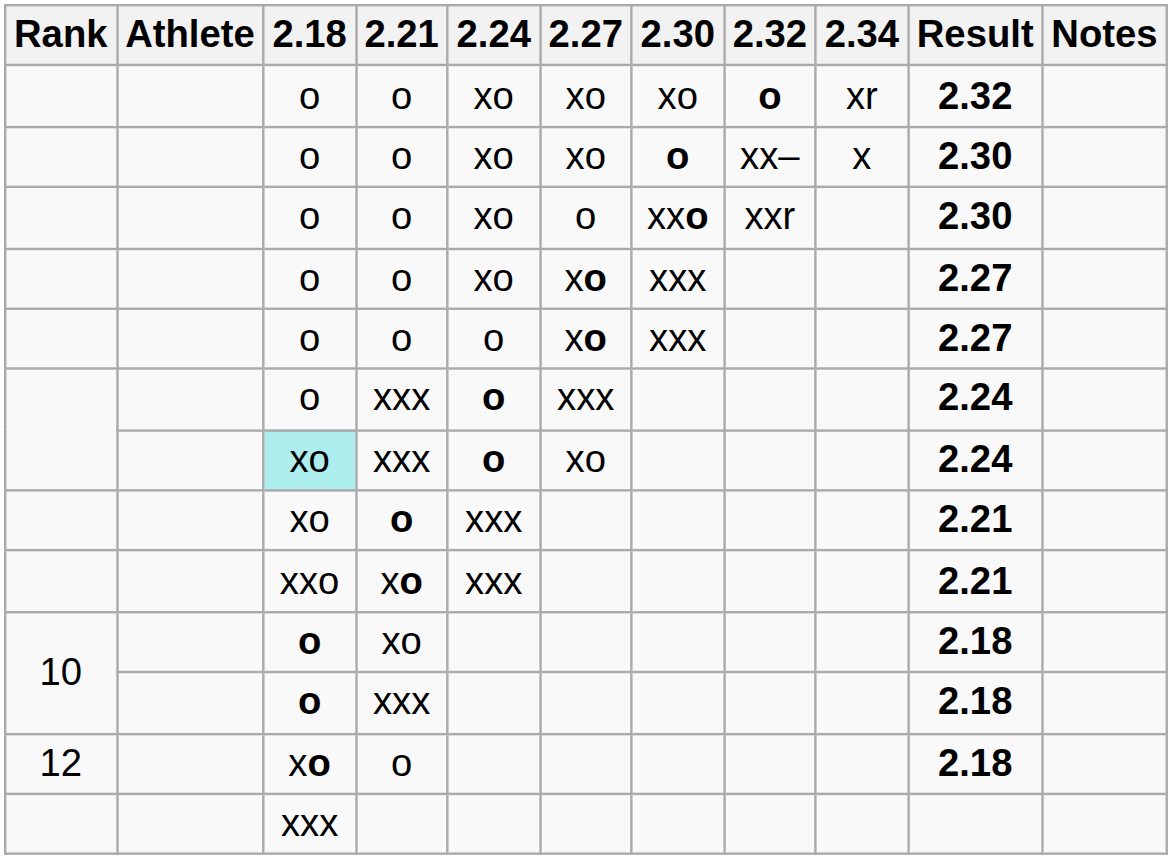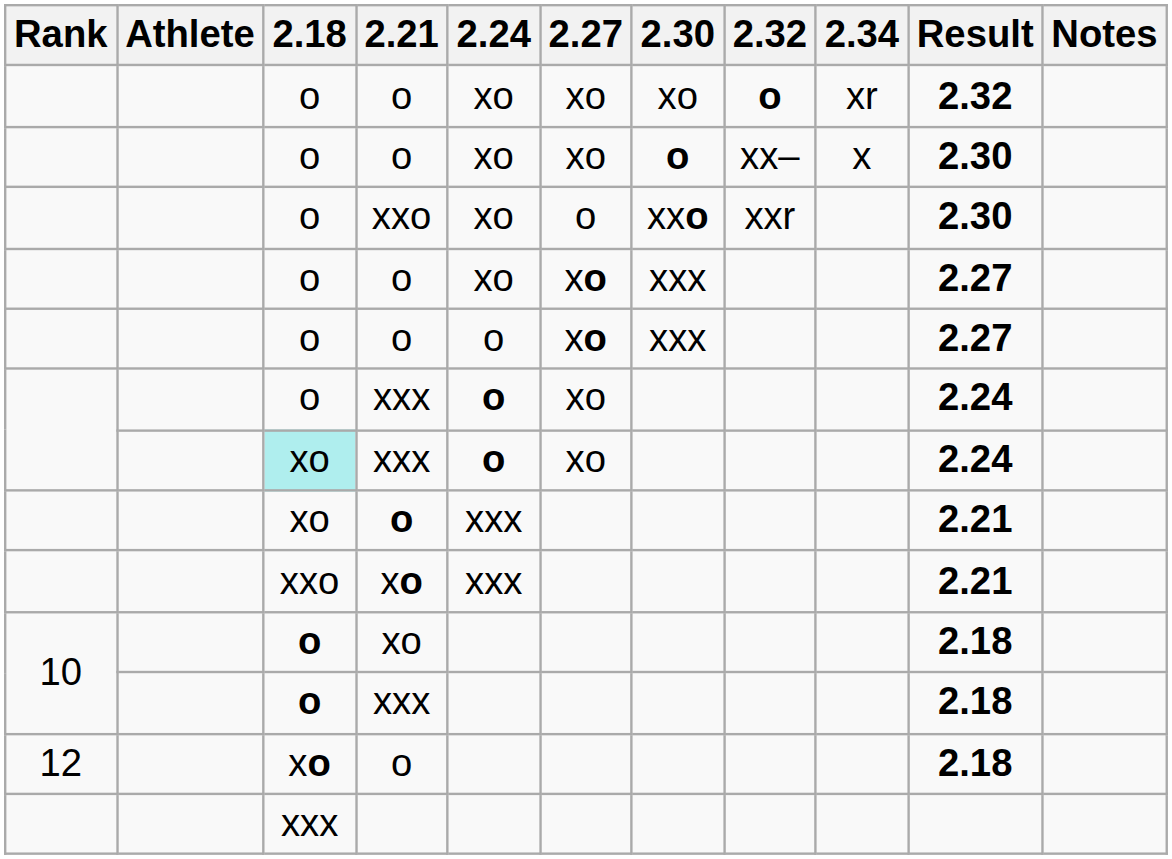(402, 216) o -> (402, 216) xxo
(586, 398) xxx -> (586, 398) xo
